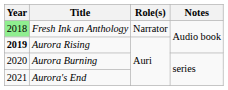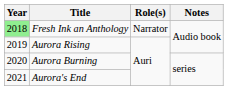(17, 45) bold -> (17, 45) normal
